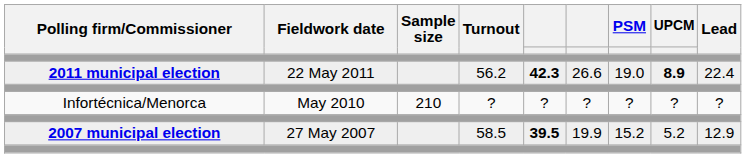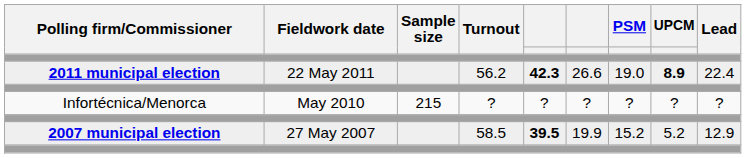(428, 103) 210 -> (428, 103) 215
